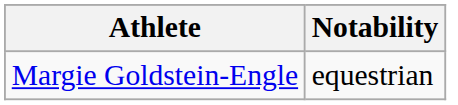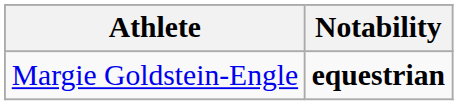(373, 74) normal -> (378, 74) bold
